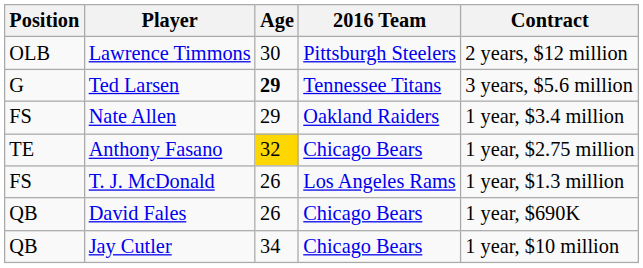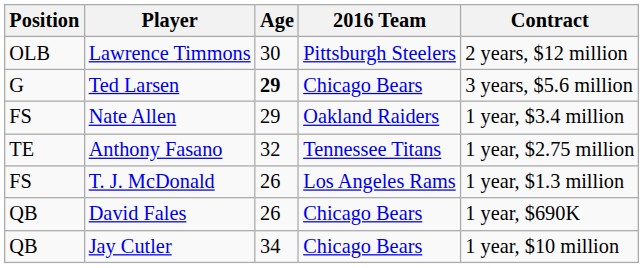(372, 85) Tennessee Titans -> (363, 85) Chicago Bears
(270, 149) gold background -> (270, 149) no background
(363, 149) Chicago Bears -> (372, 149) Tennessee Titans
